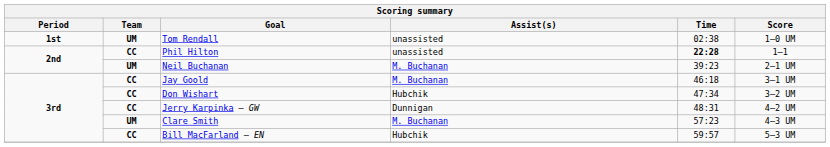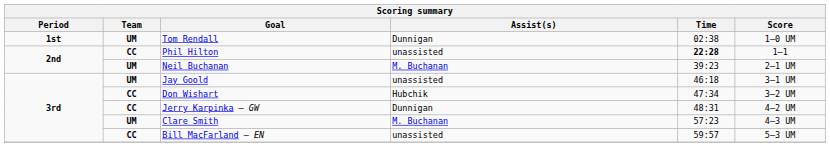(418, 39) unassisted -> (413, 39) Dunnigan
(132, 80) CC -> (132, 80) UM
(420, 80) M. Buchanan -> (418, 80) unassisted
(410, 135) Hubchik -> (418, 135) unassisted
